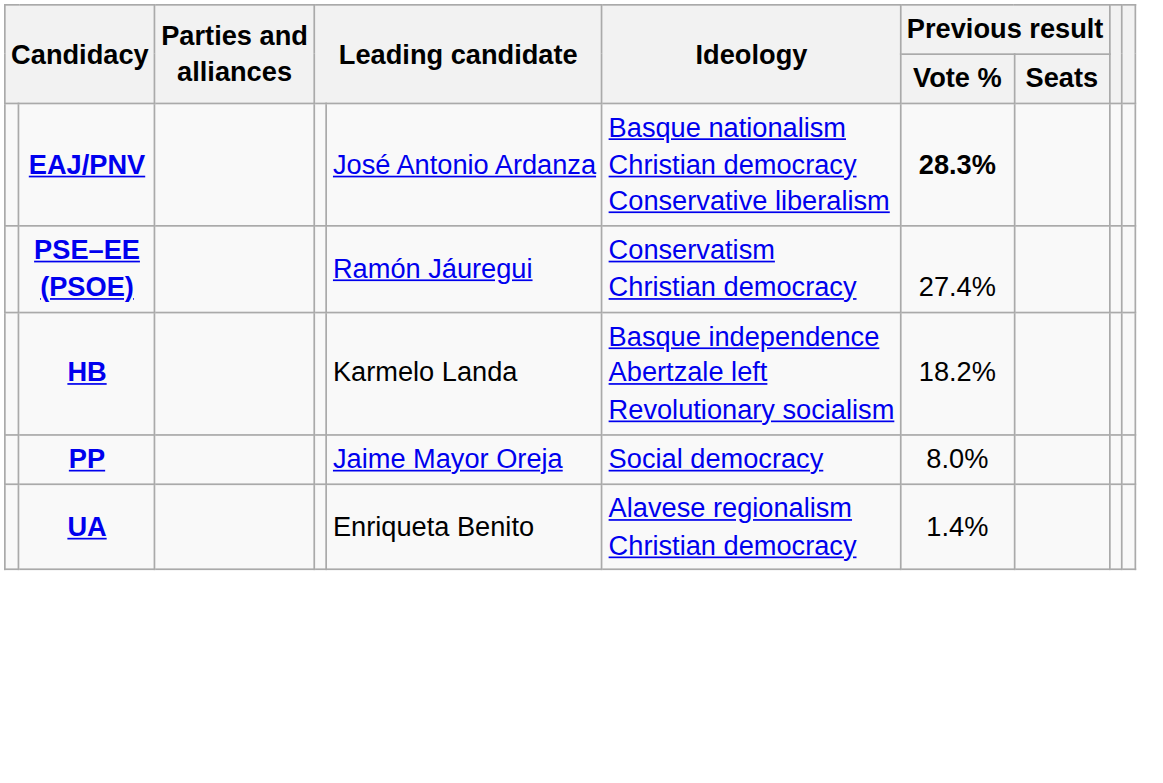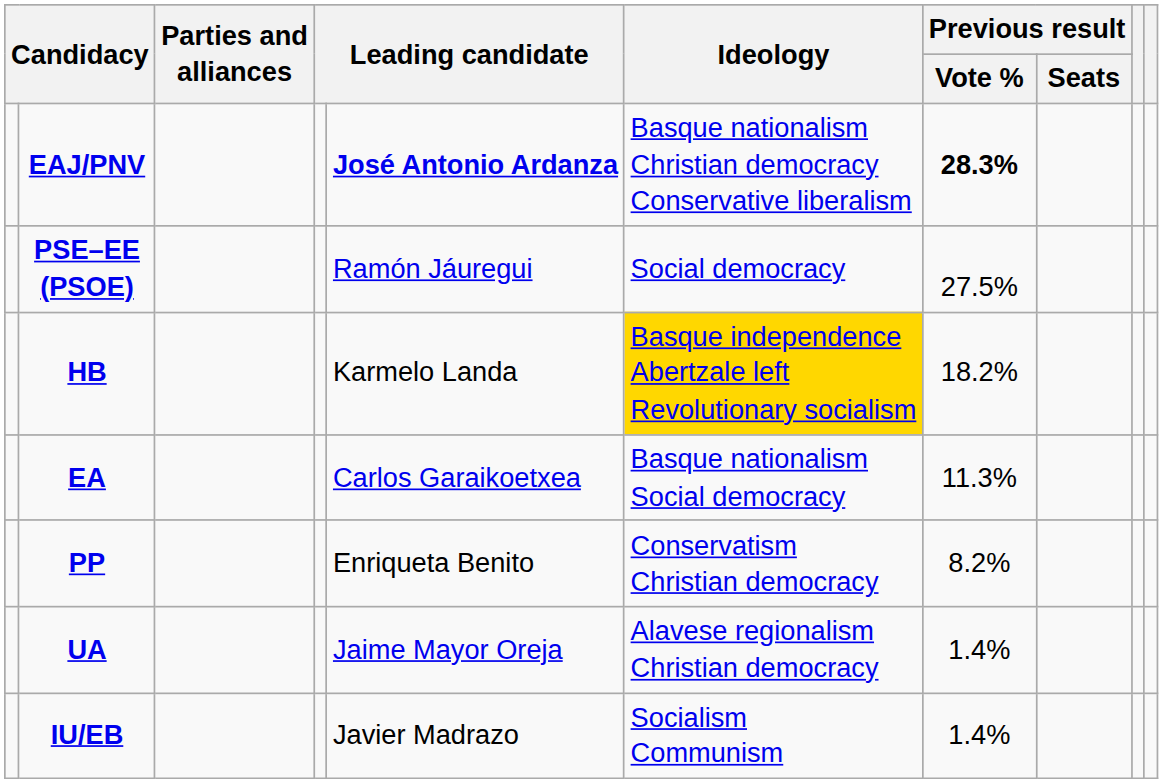(465, 164) normal -> (476, 164) bold
(733, 268) Conservatism Christian democracy -> (738, 268) Social democracy
(957, 287) 27.4% -> (979, 287) 27.5%
(751, 373) no background -> (773, 373) gold background
+ row: (87, 477)
(448, 459) Jaime Mayor Oreja -> (434, 563) Enriqueta Benito
(716, 459) Social democracy -> (755, 563) Conservatism Christian democracy
(957, 459) 8.0% -> (979, 563) 8.2%
(434, 526) Enriqueta Benito -> (448, 649) Jaime Mayor Oreja
+ row: (87, 735)
